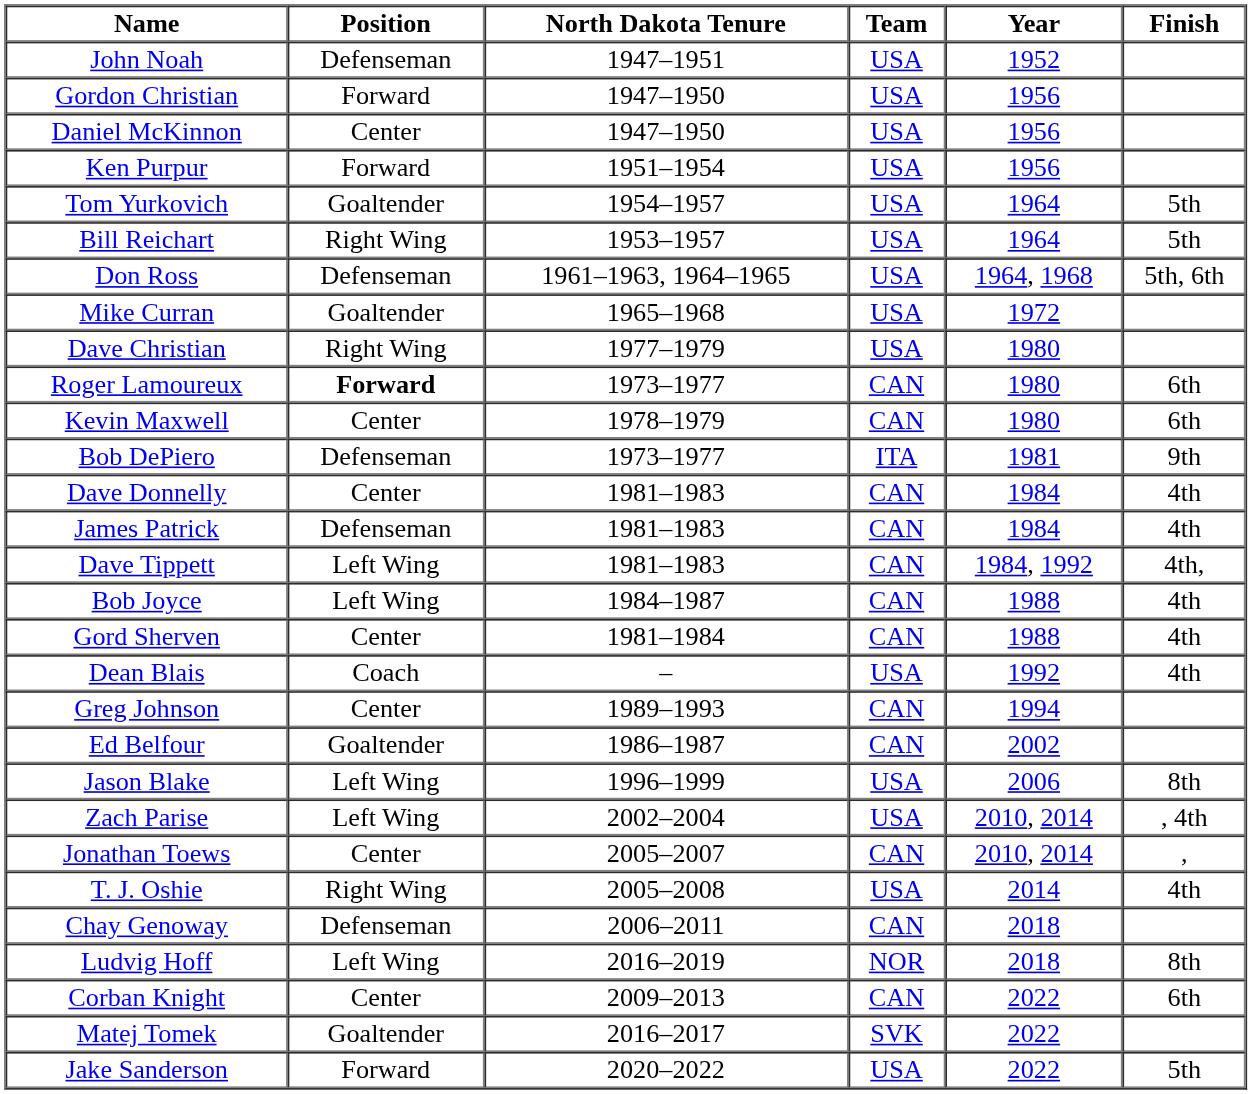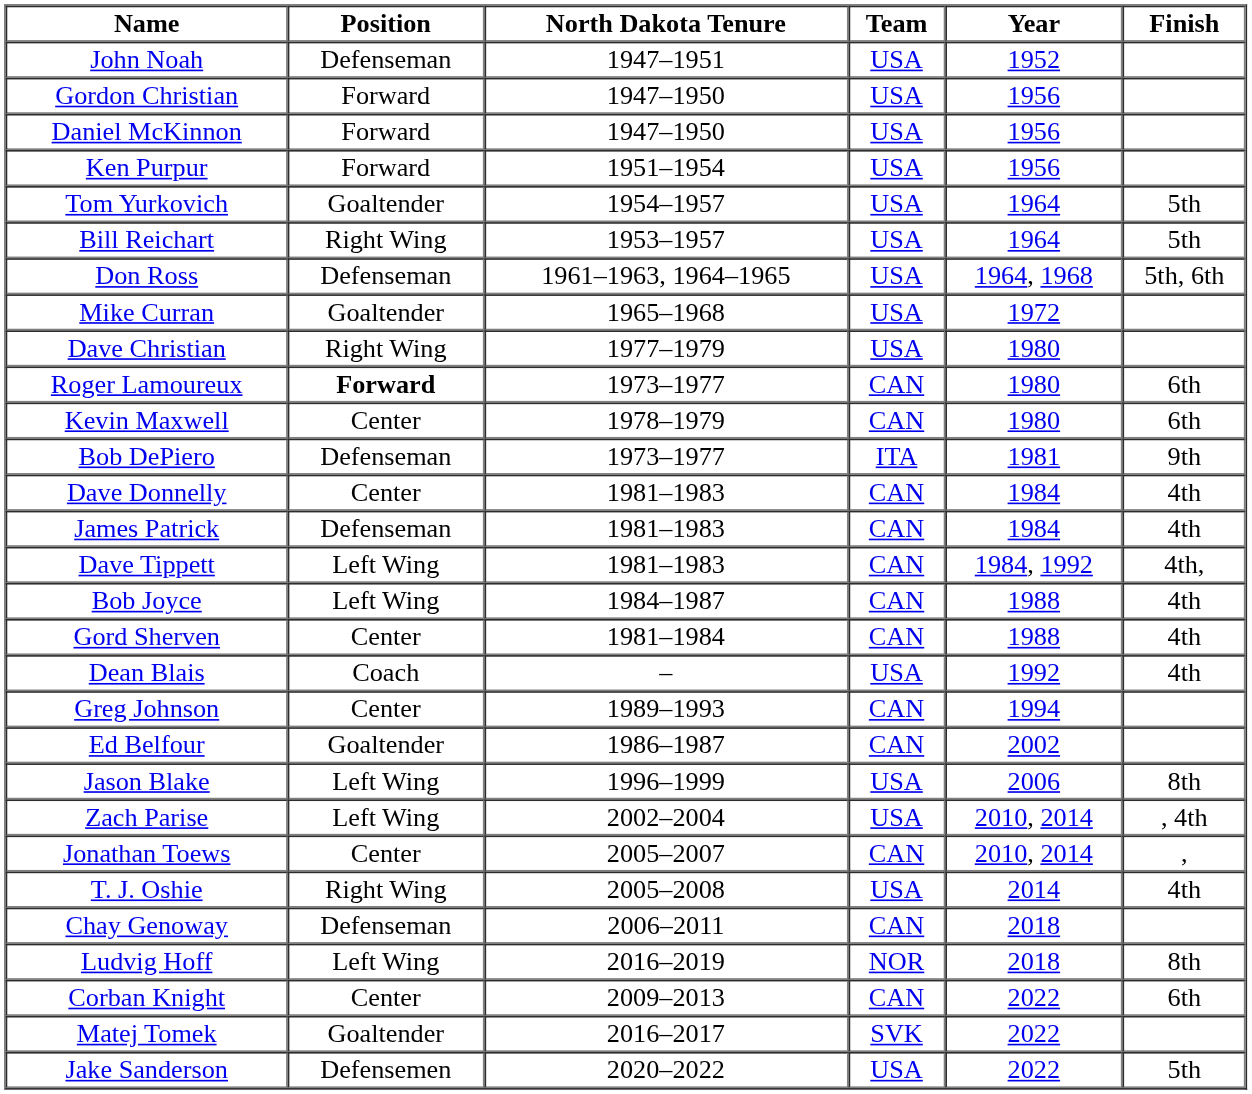(386, 131) Center -> (386, 131) Forward
(386, 1069) Forward -> (386, 1069) Defensemen
